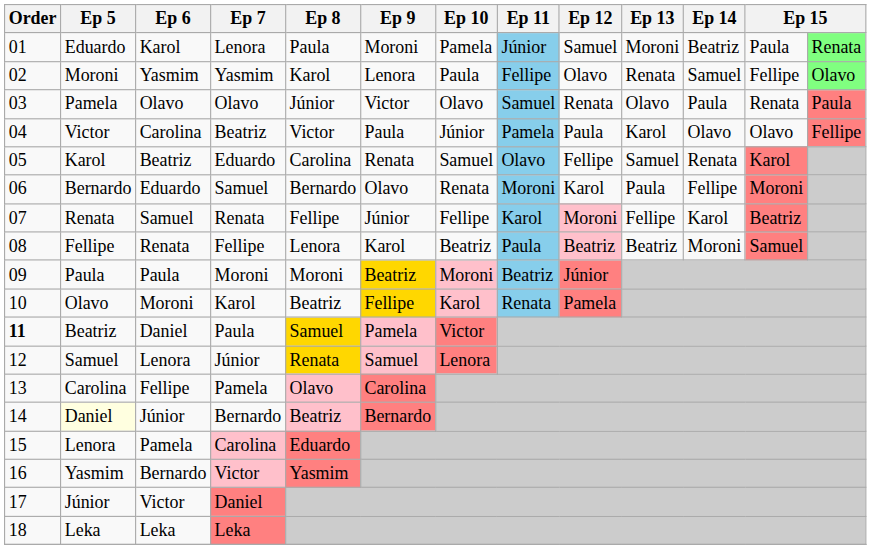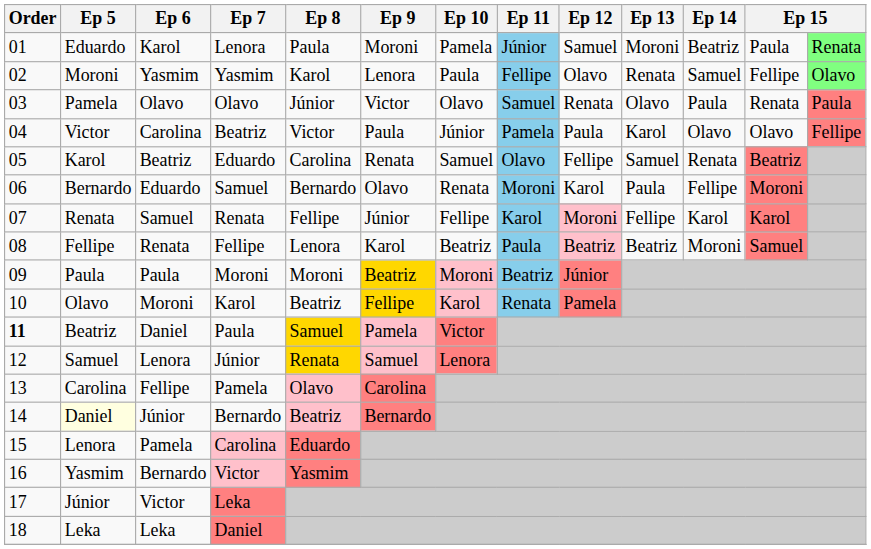(770, 160) Karol -> (775, 160) Beatriz
(775, 217) Beatriz -> (770, 217) Karol
(238, 501) Daniel -> (233, 501) Leka
(233, 530) Leka -> (238, 530) Daniel
